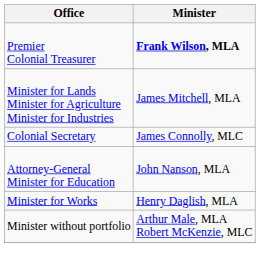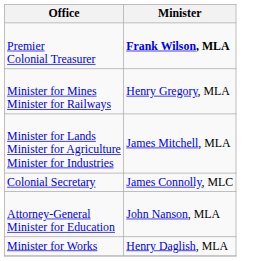+ row: (59, 98)
- row: (69, 226)
